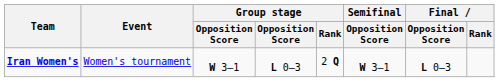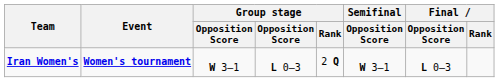(137, 62) normal -> (137, 62) bold
